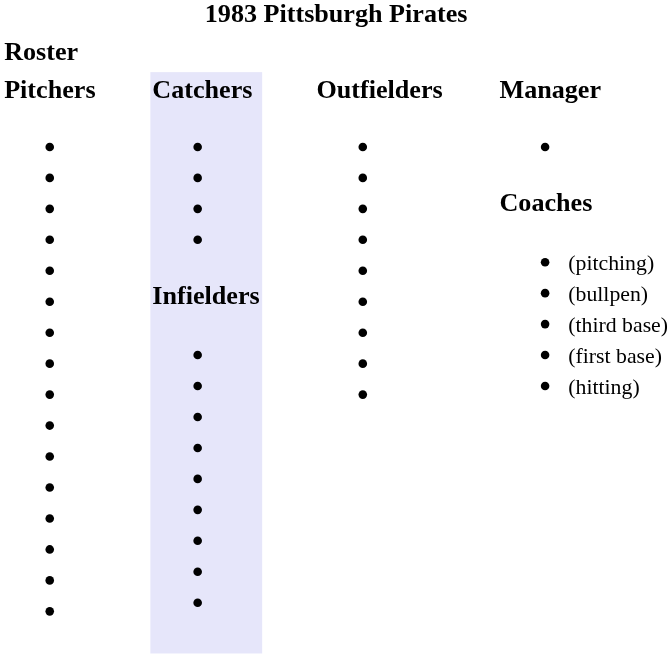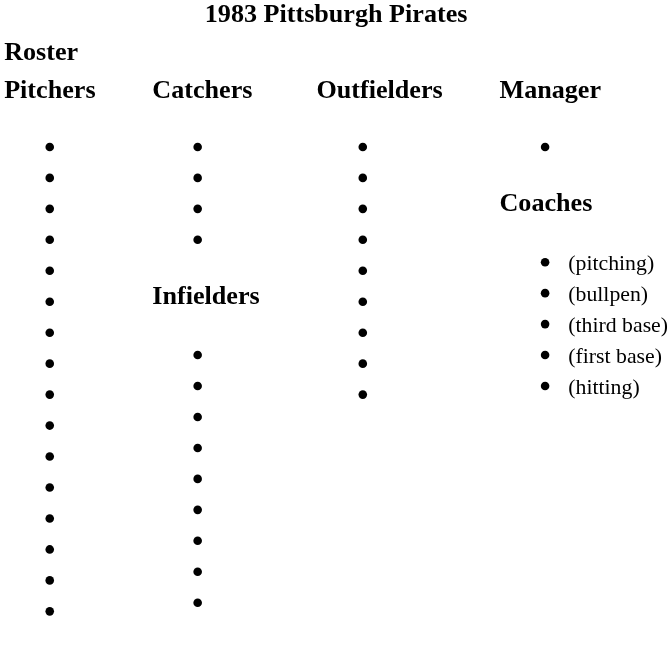(206, 345) lavender background -> (206, 345) no background
